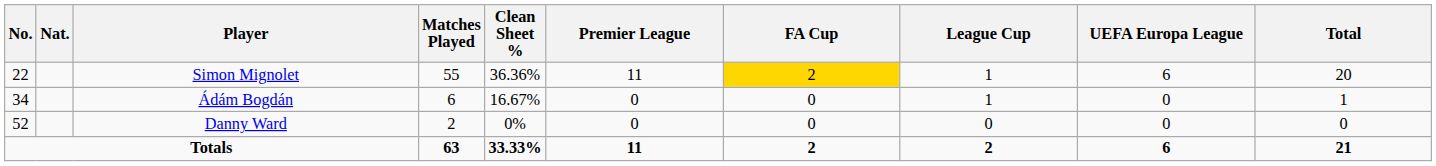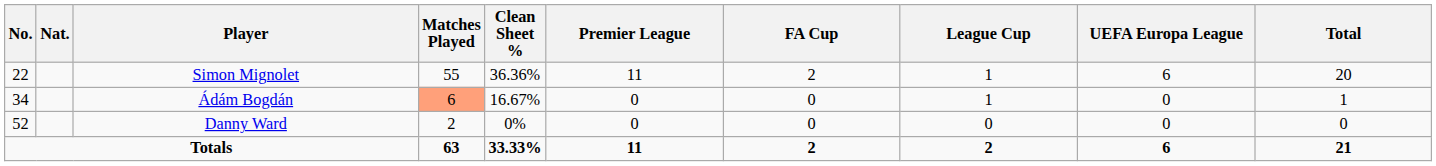(812, 74) gold background -> (812, 74) no background
(451, 99) no background -> (451, 99) lightsalmon background
